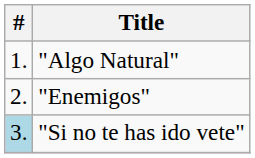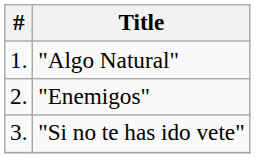(19, 133) lightblue background -> (19, 133) no background
